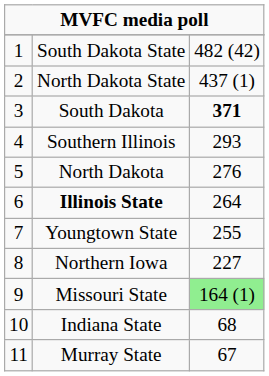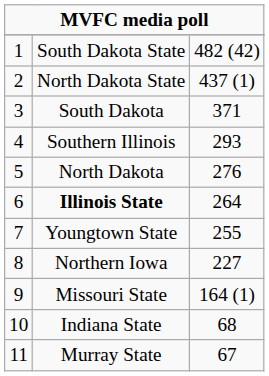(227, 111) bold -> (227, 111) normal
(227, 293) lightgreen background -> (227, 293) no background
